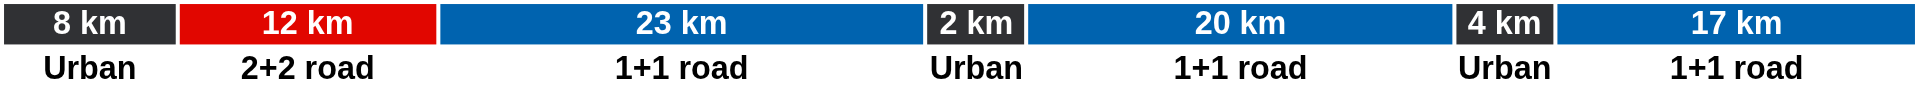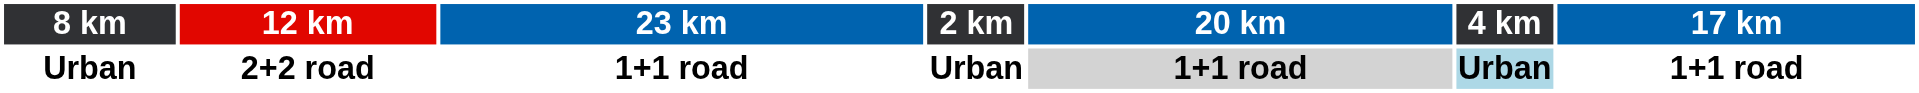(1241, 68) no background -> (1241, 68) lightgrey background
(1505, 68) no background -> (1505, 68) lightblue background
